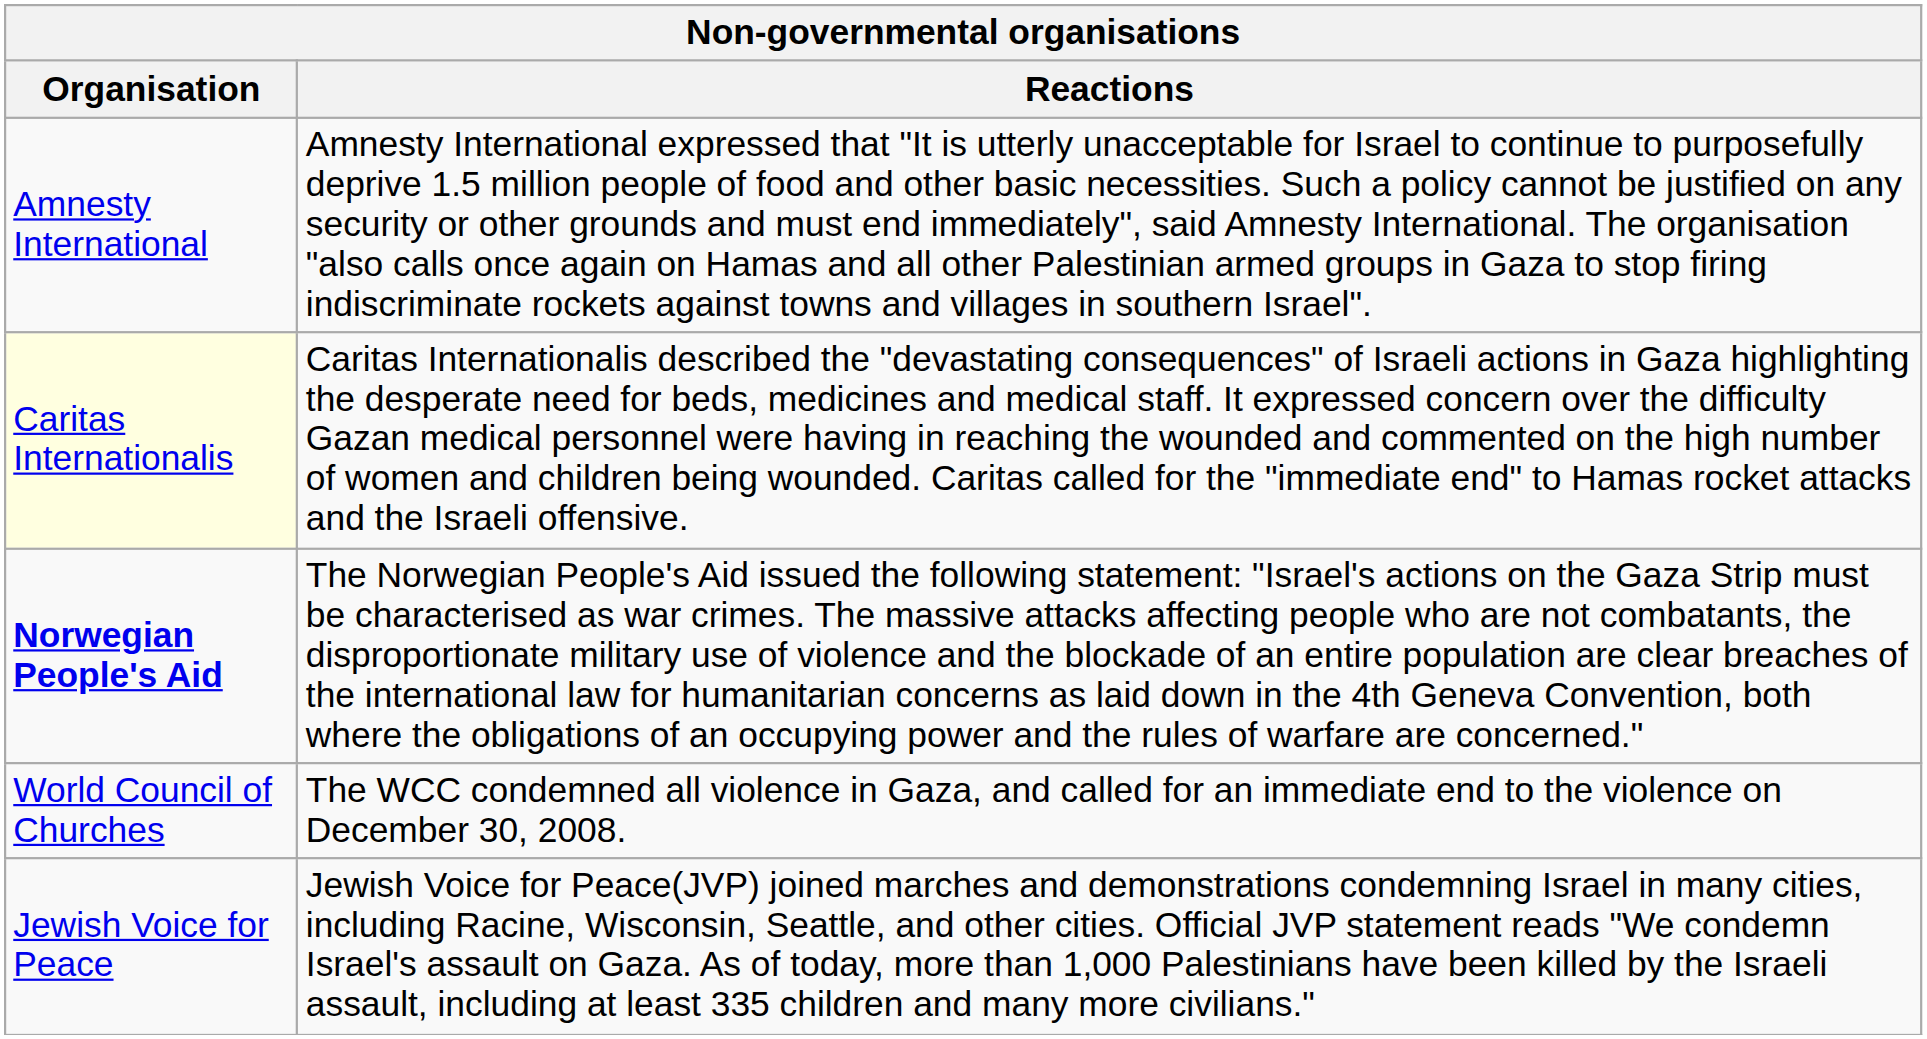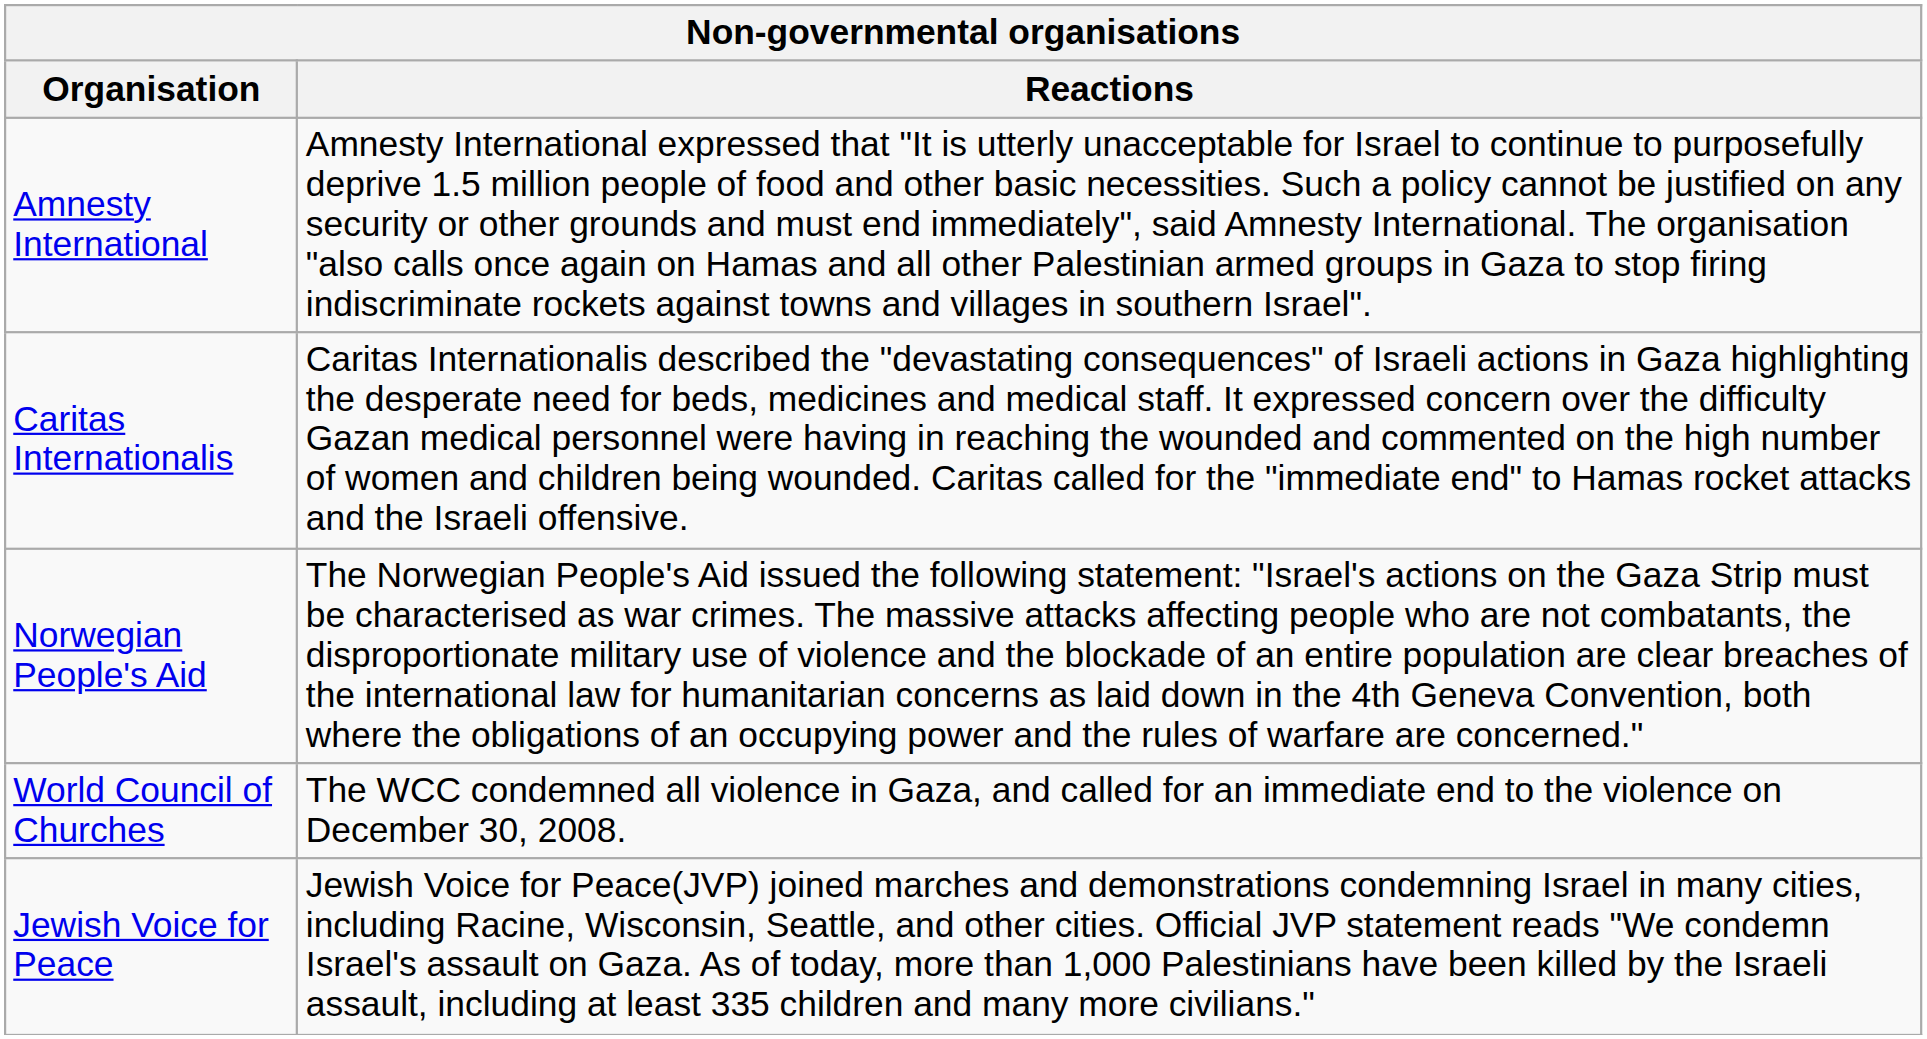(123, 439) lightyellow background -> (123, 439) no background
(118, 654) bold -> (110, 654) normal
